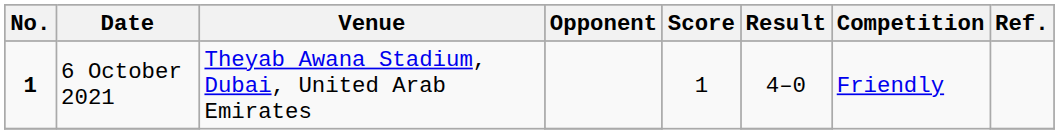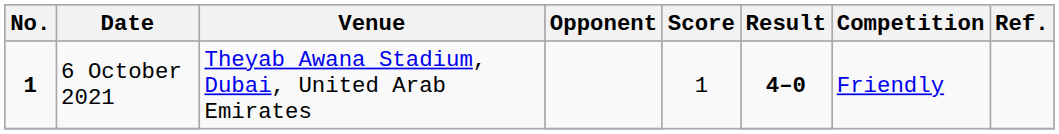(786, 85) normal -> (786, 85) bold
